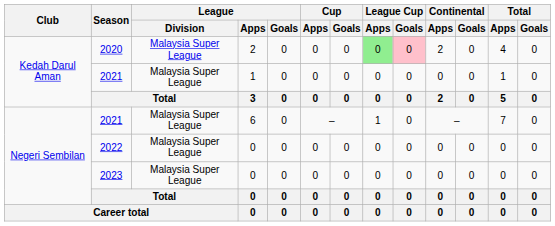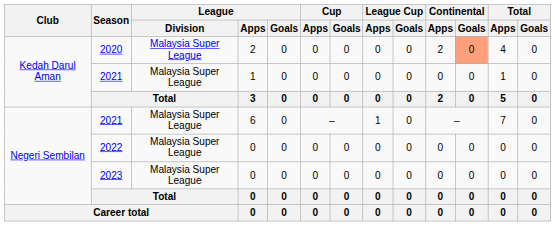(378, 50) lightgreen background -> (378, 50) no background
(409, 50) pink background -> (409, 50) no background
(472, 50) no background -> (472, 50) lightsalmon background
